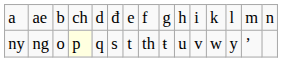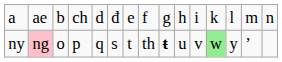(41, 43) no background -> (41, 43) pink background
(76, 43) lightyellow background -> (76, 43) no background
(165, 43) normal -> (165, 43) bold
(216, 43) no background -> (216, 43) lightgreen background
